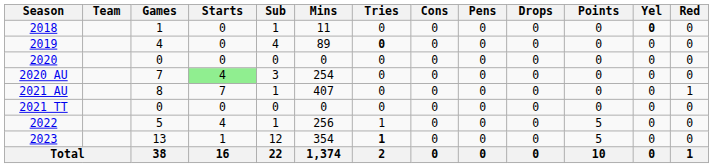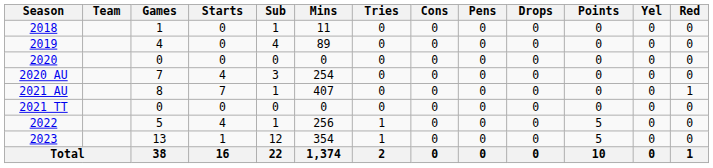(652, 28) bold -> (652, 28) normal
(382, 44) bold -> (382, 44) normal
(223, 76) lightgreen background -> (223, 76) no background
(382, 139) bold -> (382, 139) normal
